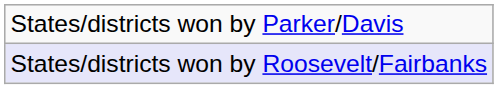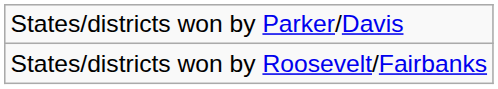(249, 63) lavender background -> (249, 63) no background
